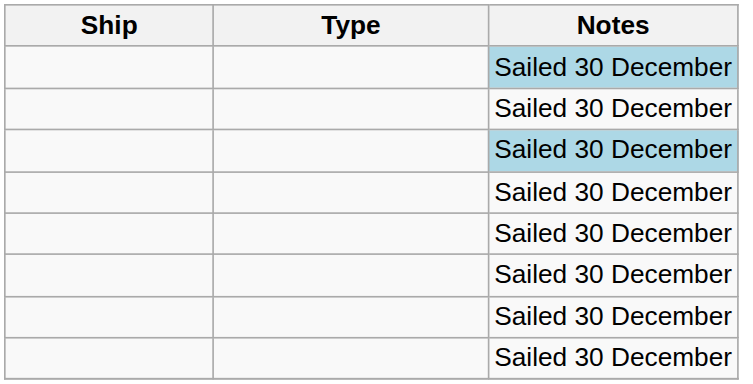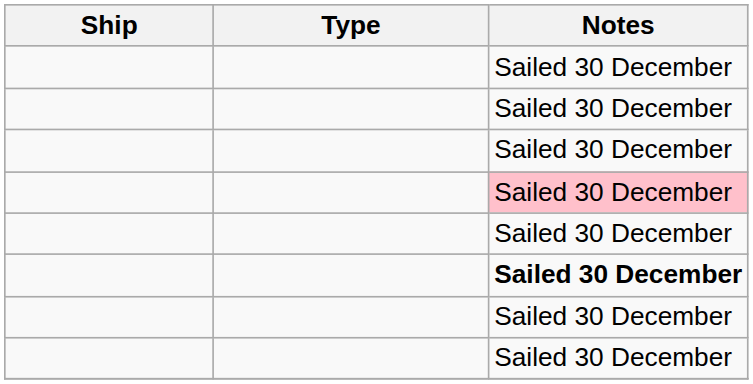(613, 66) lightblue background -> (613, 66) no background
(613, 150) lightblue background -> (613, 150) no background
(613, 191) no background -> (613, 191) pink background
(613, 274) normal -> (618, 274) bold
